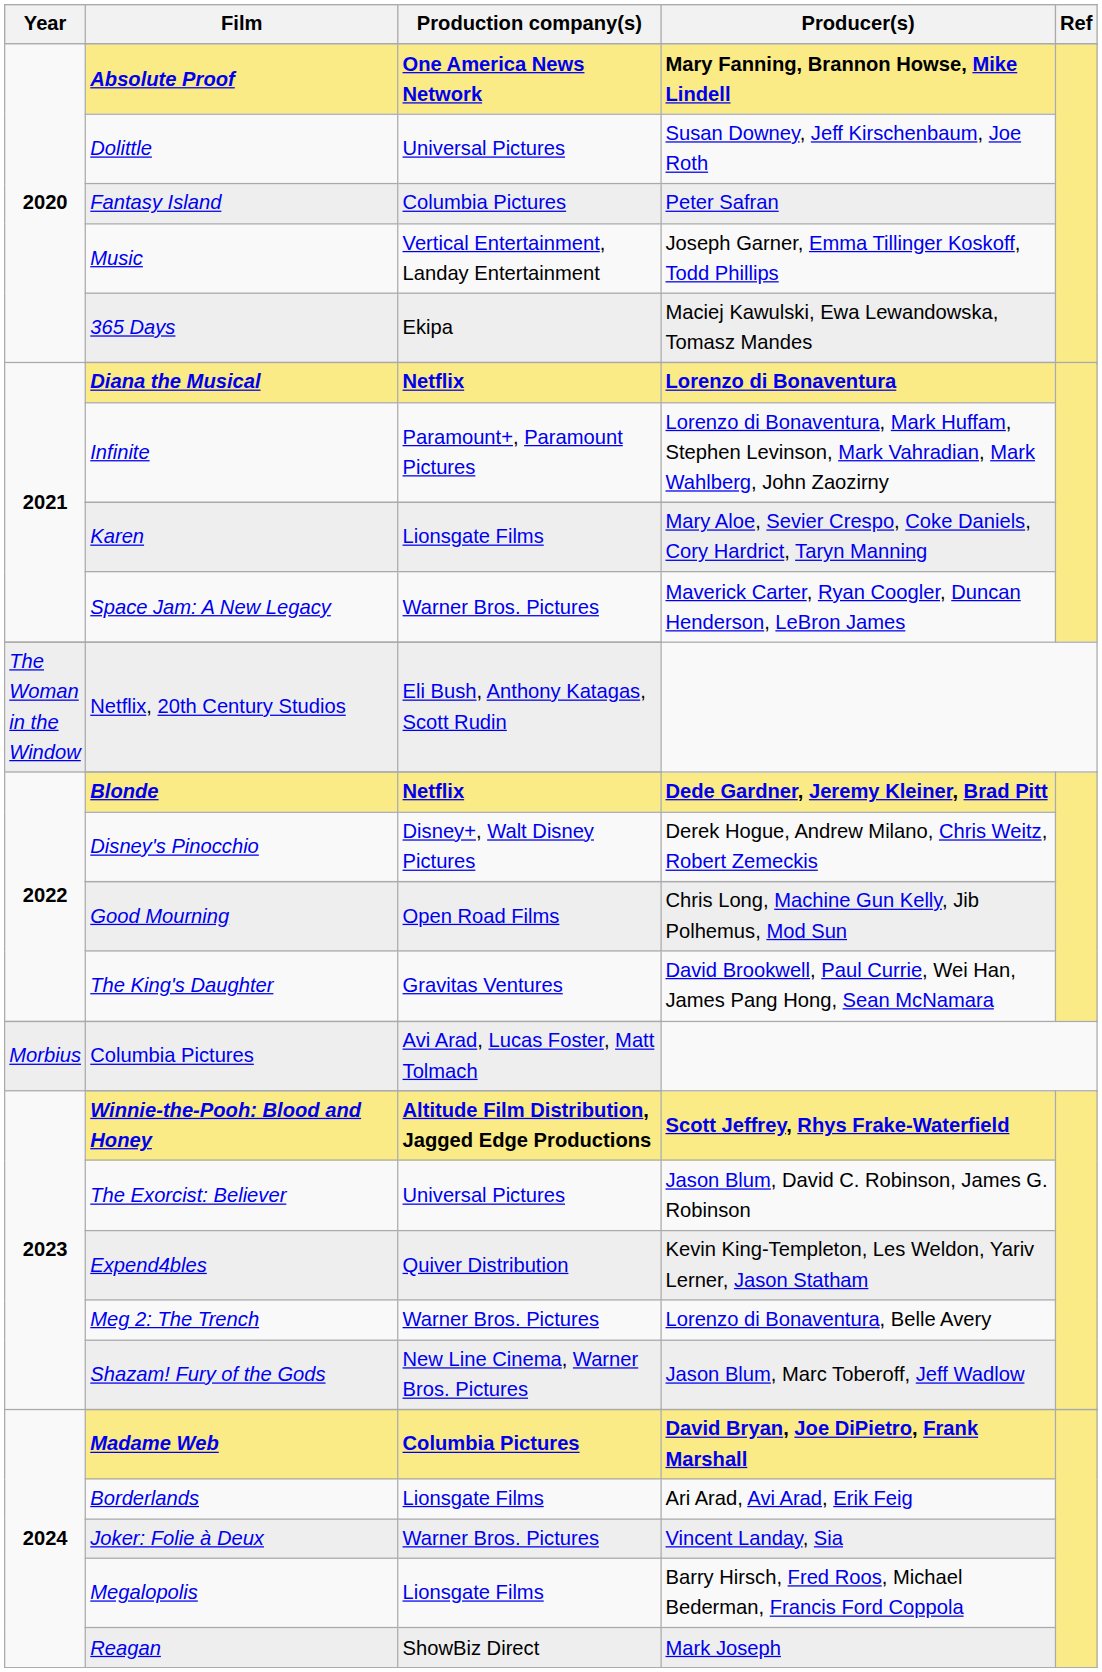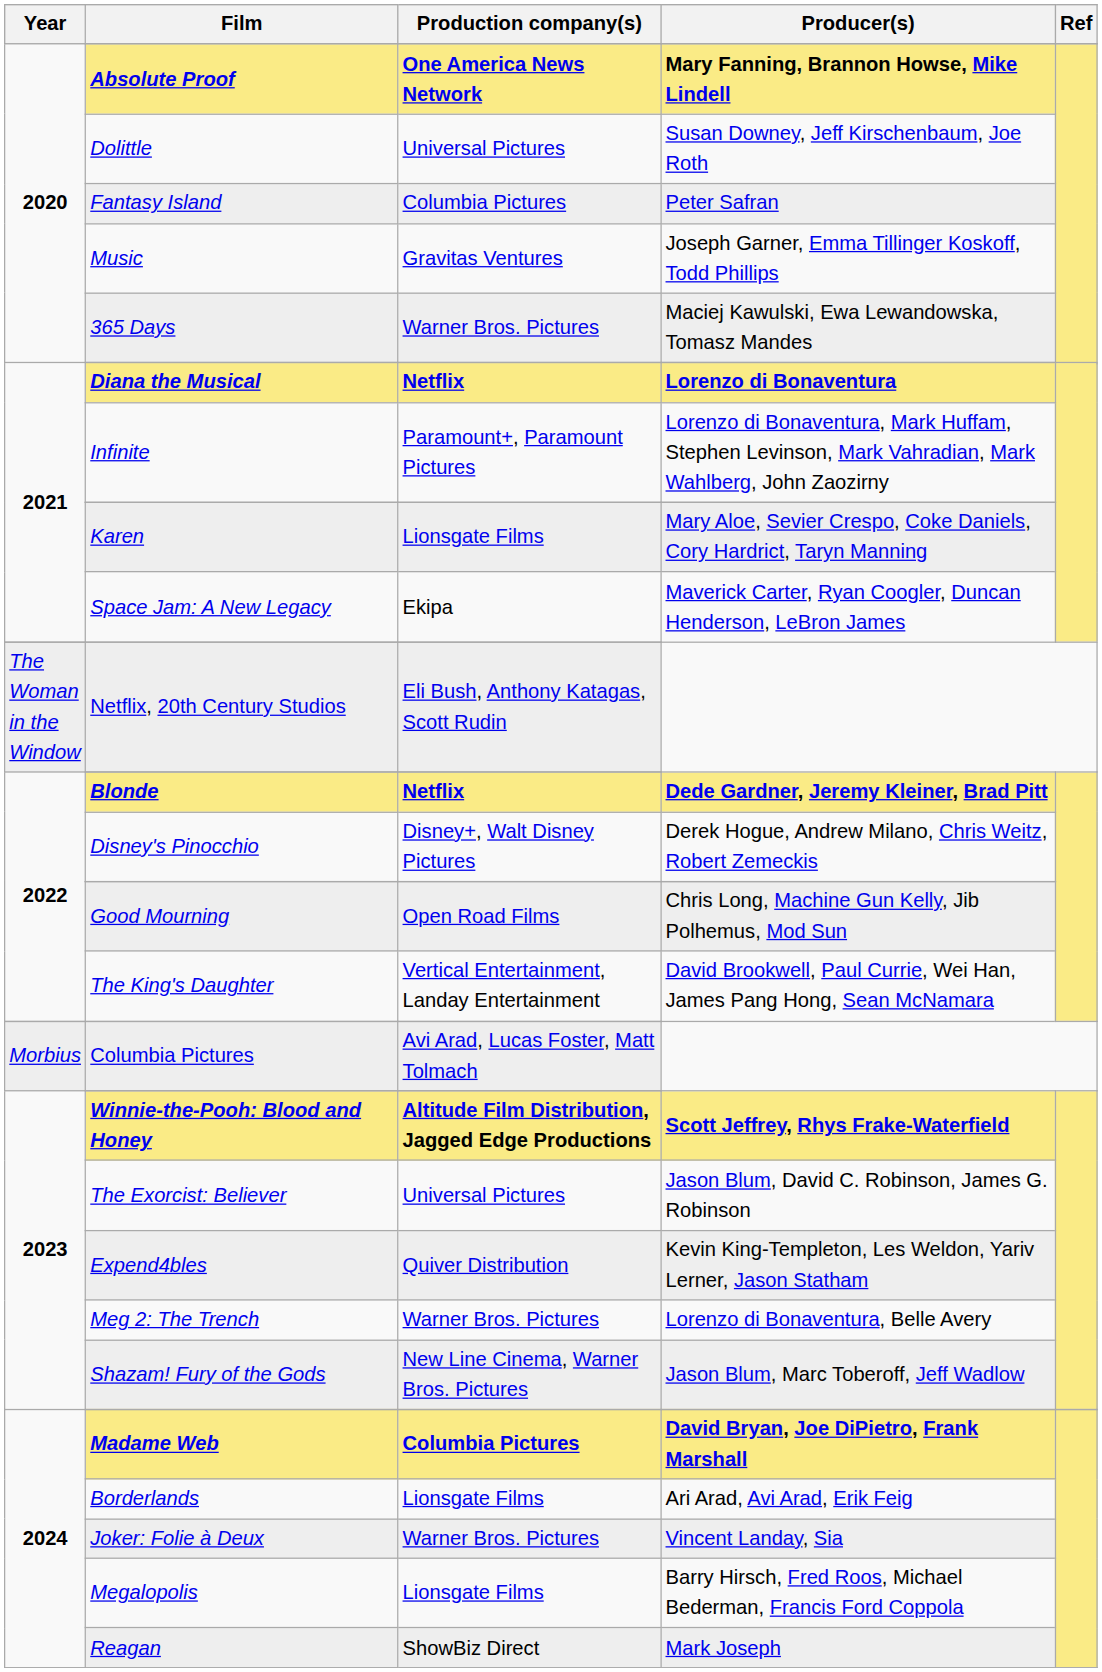(504, 257) Vertical Entertainment, Landay Entertainment -> (483, 257) Gravitas Ventures
(428, 327) Ekipa -> (501, 327) Warner Bros. Pictures
(501, 606) Warner Bros. Pictures -> (428, 606) Ekipa
(483, 985) Gravitas Ventures -> (504, 985) Vertical Entertainment, Landay Entertainment
